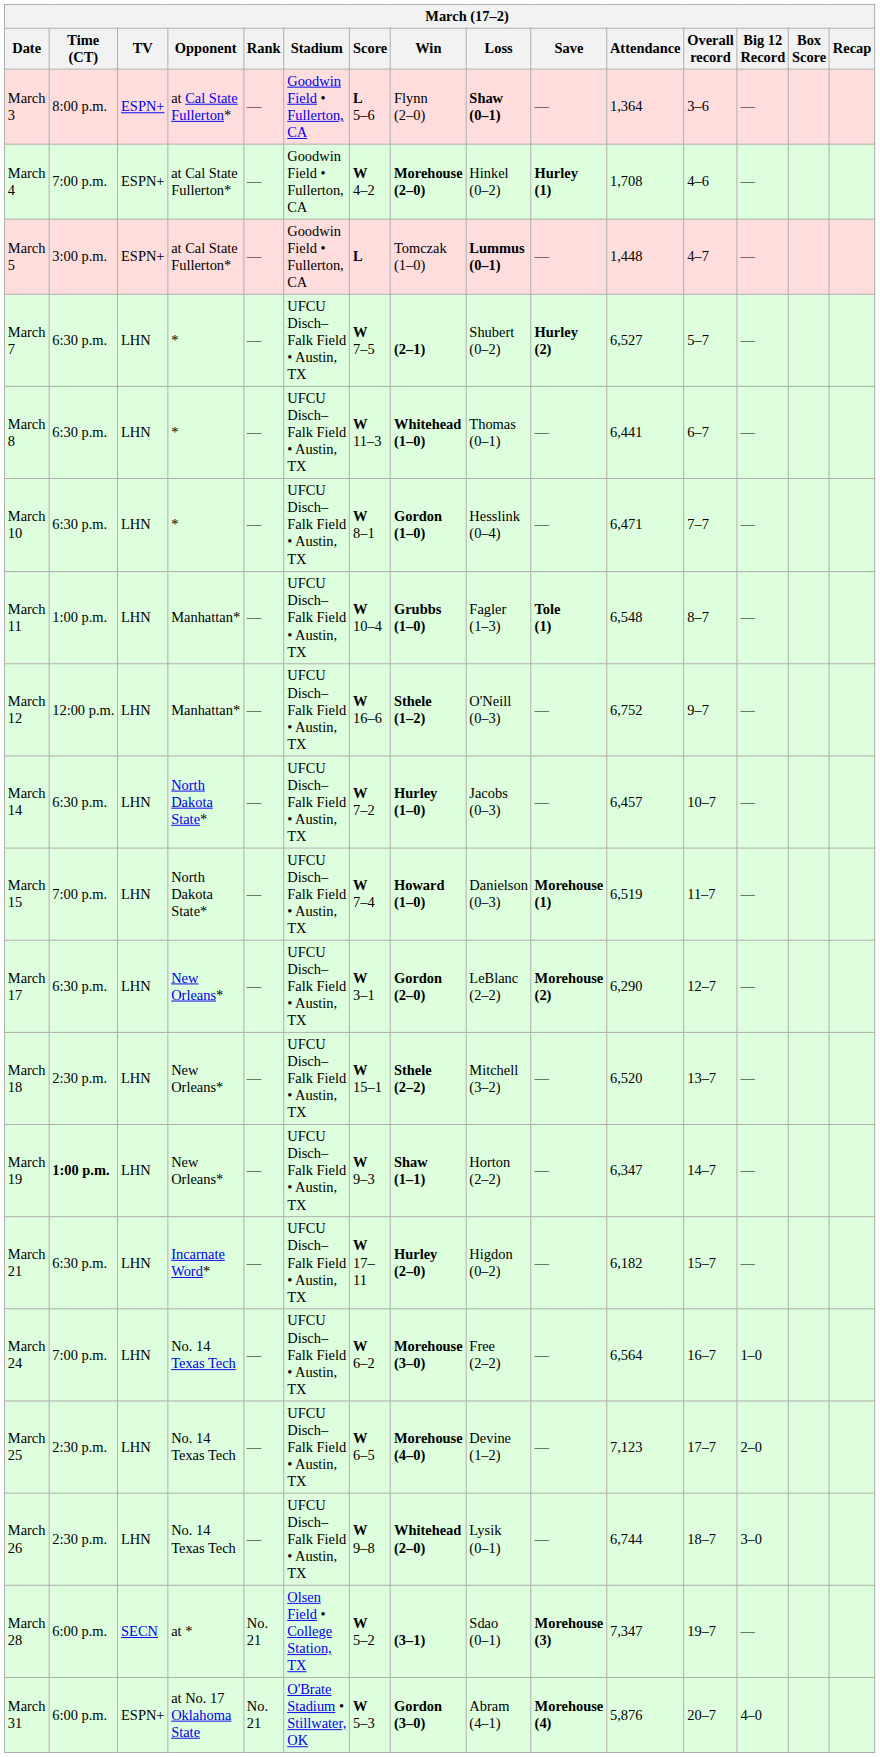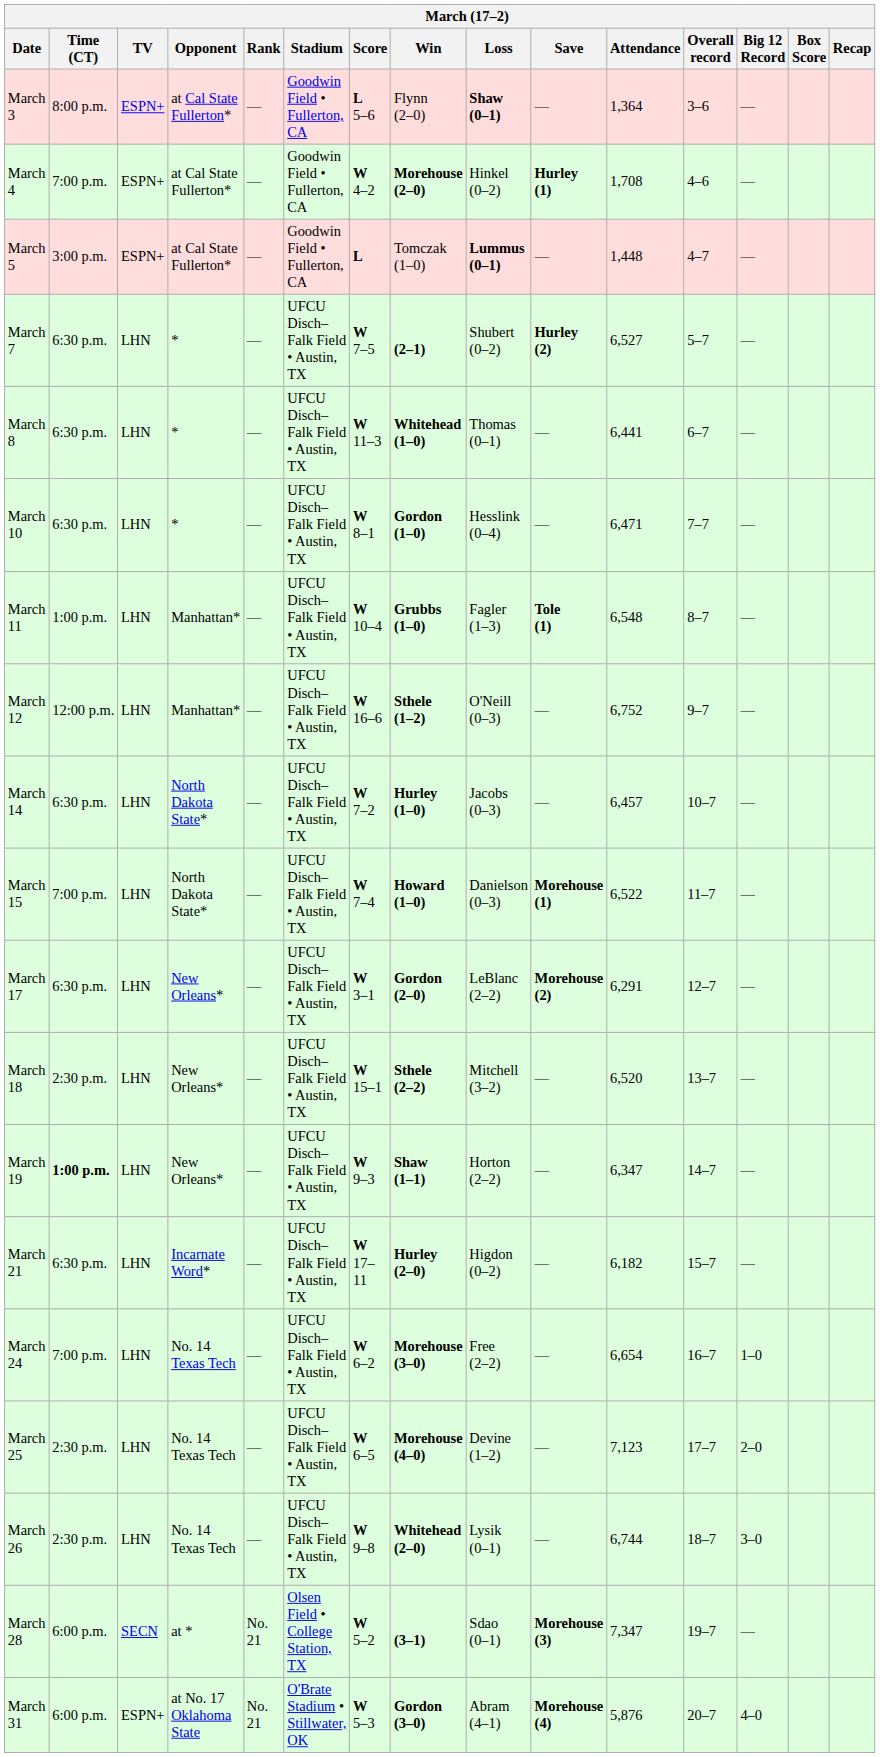(626, 893) 6,519 -> (626, 893) 6,522
(626, 986) 6,290 -> (626, 986) 6,291
(626, 1354) 6,564 -> (626, 1354) 6,654
